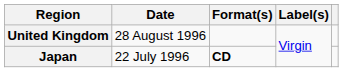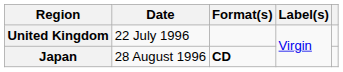(160, 35) 28 August 1996 -> (152, 35) 22 July 1996
(152, 56) 22 July 1996 -> (160, 56) 28 August 1996
